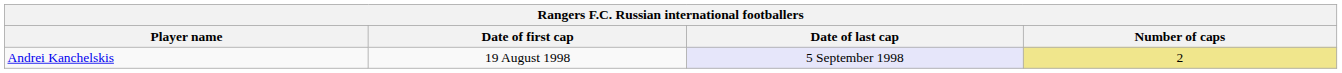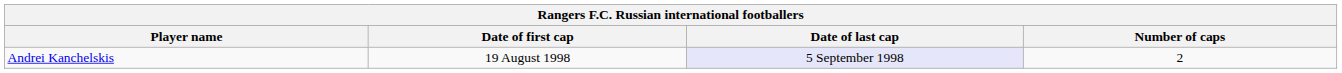(1180, 57) khaki background -> (1180, 57) no background
